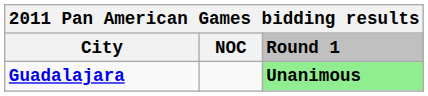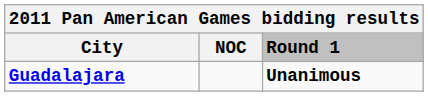(314, 76) lightgreen background -> (314, 76) no background
